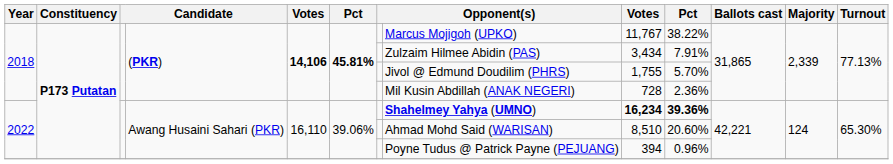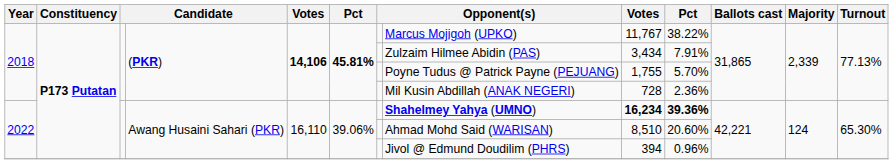(477, 72) Jivol @ Edmund Doudilim (PHRS) -> (502, 72) Poyne Tudus @ Patrick Payne (PEJUANG)
(502, 149) Poyne Tudus @ Patrick Payne (PEJUANG) -> (477, 149) Jivol @ Edmund Doudilim (PHRS)
